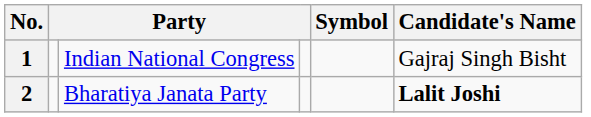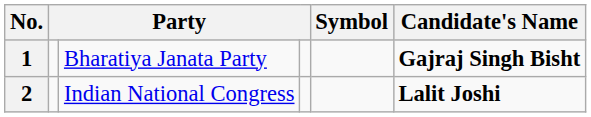(179, 58) Indian National Congress -> (165, 58) Bharatiya Janata Party
(482, 58) normal -> (489, 58) bold
(165, 93) Bharatiya Janata Party -> (179, 93) Indian National Congress
